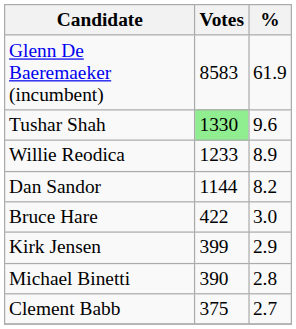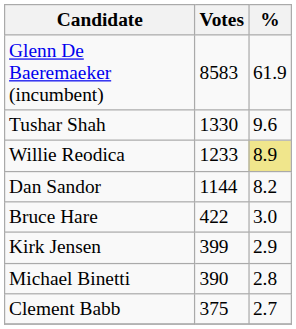(219, 124) lightgreen background -> (219, 124) no background
(265, 155) no background -> (265, 155) khaki background
